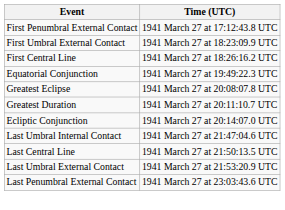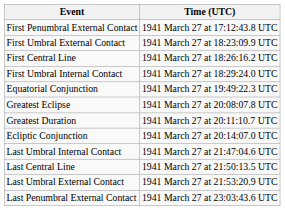+ row: (64, 74)
